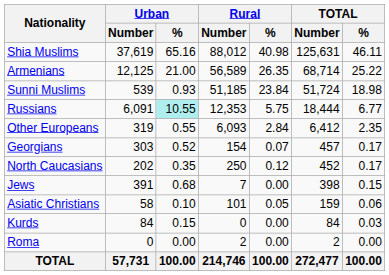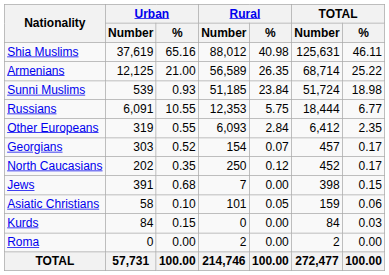(181, 109) paleturquoise background -> (181, 109) no background
